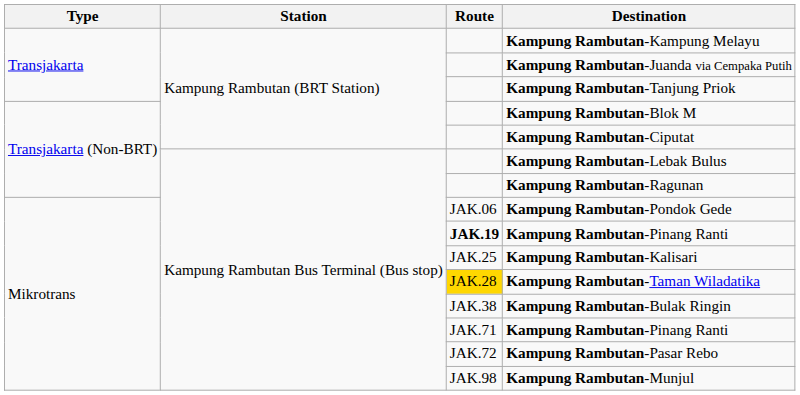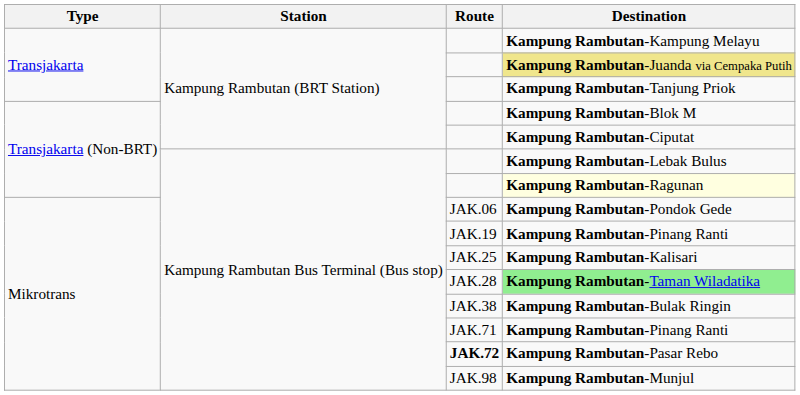(649, 64) no background -> (649, 64) khaki background
(605, 185) no background -> (605, 185) lightyellow background
(475, 233) bold -> (473, 233) normal
(473, 281) gold background -> (473, 281) no background
(633, 281) no background -> (633, 281) lightgreen background
(473, 354) normal -> (475, 354) bold
